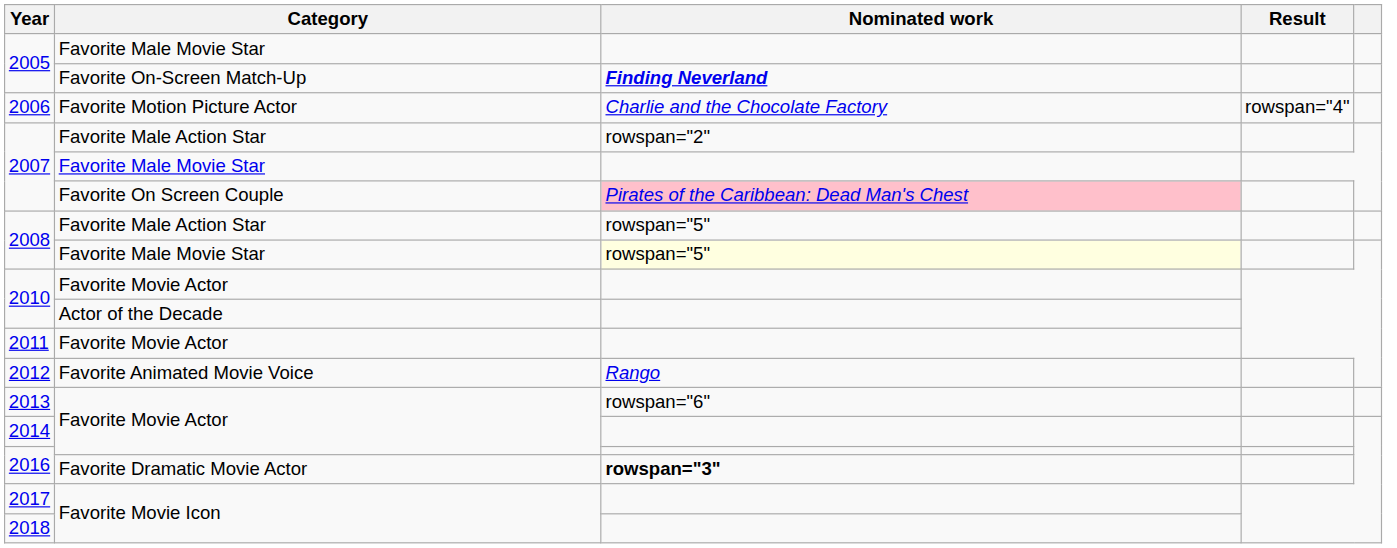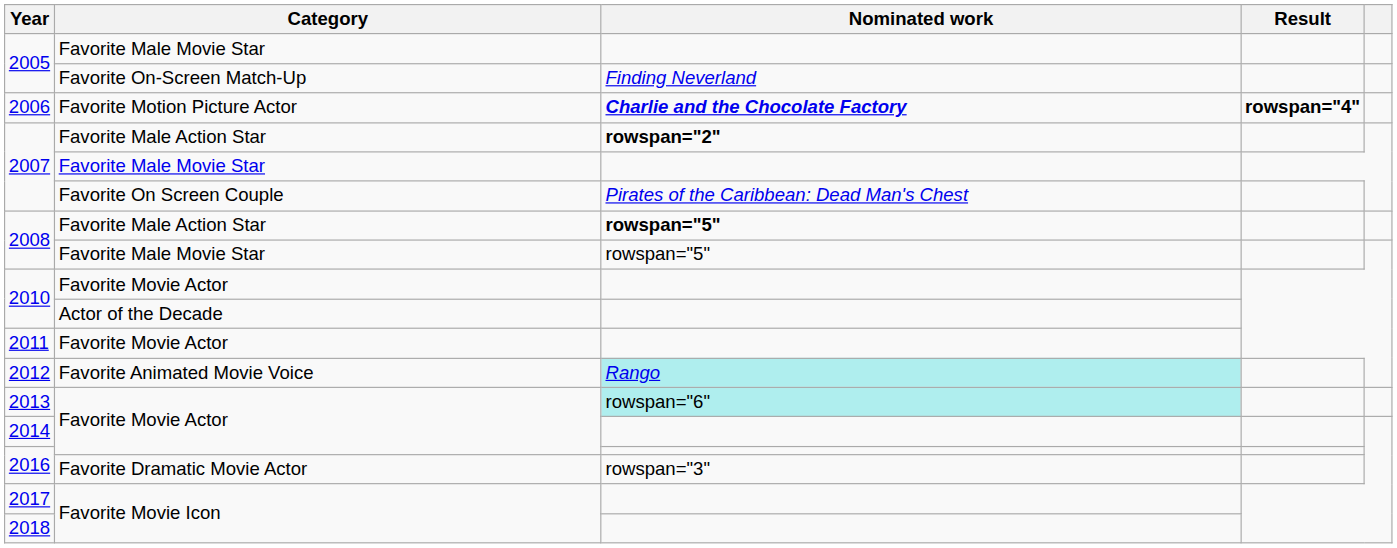(686, 78) bold -> (681, 78) normal
(746, 107) normal -> (756, 107) bold
(1297, 107) normal -> (1303, 107) bold
(658, 136) normal -> (663, 136) bold
(787, 195) pink background -> (787, 195) no background
(658, 225) normal -> (663, 225) bold
(658, 254) lightyellow background -> (658, 254) no background
(633, 372) no background -> (633, 372) paleturquoise background
(658, 401) no background -> (658, 401) paleturquoise background
(663, 469) bold -> (658, 469) normal
